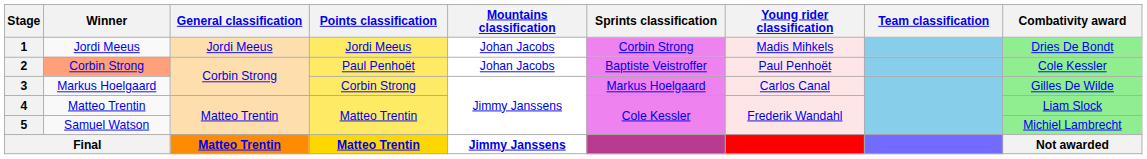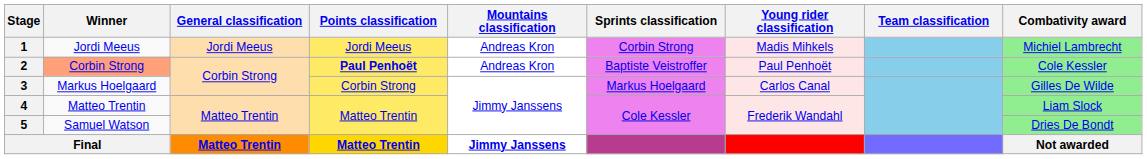(517, 48) Johan Jacobs -> (517, 48) Andreas Kron
(1072, 48) Dries De Bondt -> (1072, 48) Michiel Lambrecht
(378, 67) normal -> (378, 67) bold
(517, 67) Johan Jacobs -> (517, 67) Andreas Kron
(1072, 125) Michiel Lambrecht -> (1072, 125) Dries De Bondt
